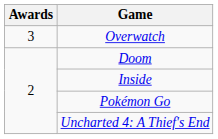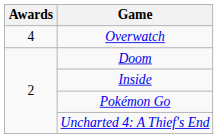(31, 36) 3 -> (31, 36) 4
